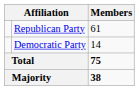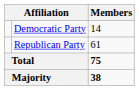rows swapped: (49, 28) <-> (50, 45)
